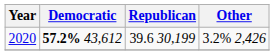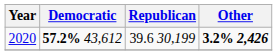(234, 38) normal -> (235, 38) bold
